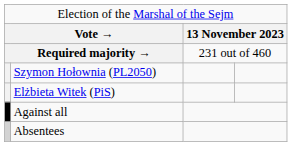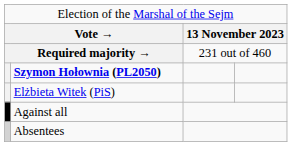(85, 72) normal -> (87, 72) bold
